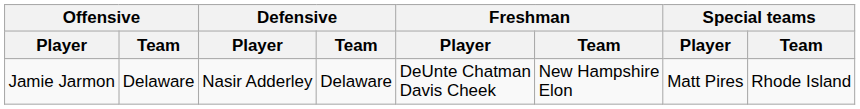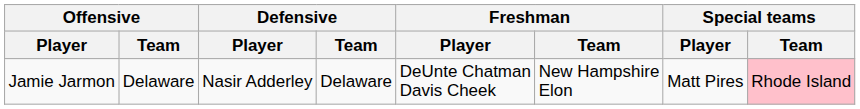(801, 81) no background -> (801, 81) pink background
